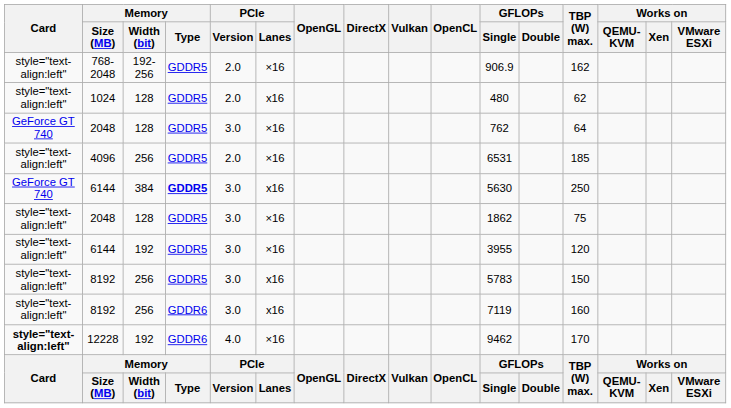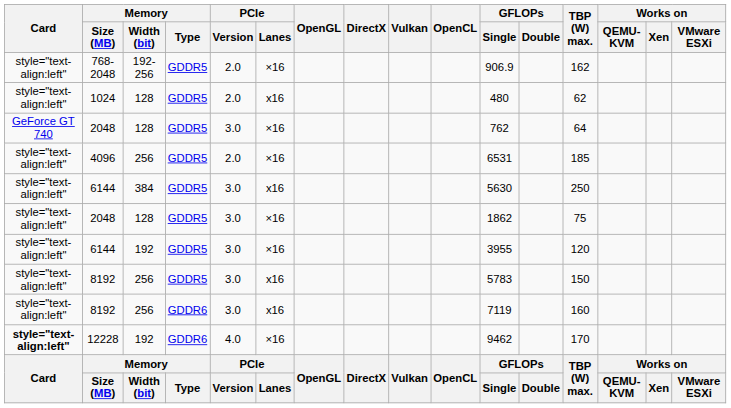(43, 188) GeForce GT 740 -> (43, 188) style="text-align:left"
(187, 188) bold -> (187, 188) normal
